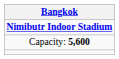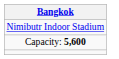(59, 27) bold -> (55, 27) normal
